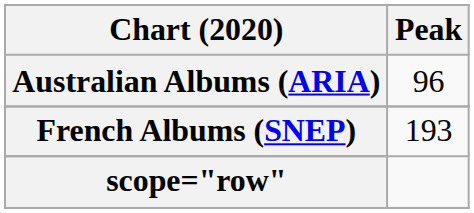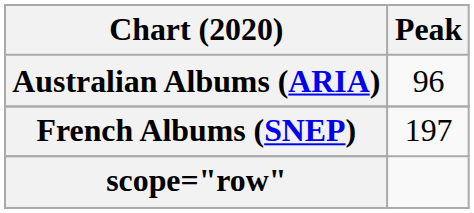(429, 130) 193 -> (429, 130) 197
